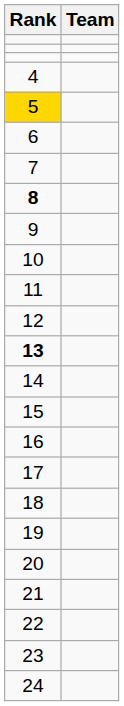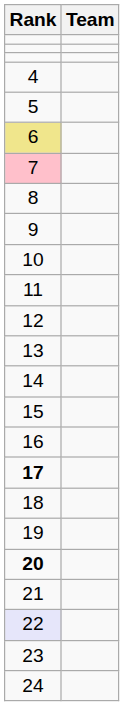(33, 107) gold background -> (33, 107) no background
(33, 137) no background -> (33, 137) khaki background
(33, 168) no background -> (33, 168) pink background
(33, 198) bold -> (33, 198) normal
(33, 350) bold -> (33, 350) normal
(33, 472) normal -> (33, 472) bold
(33, 563) normal -> (33, 563) bold
(33, 624) no background -> (33, 624) lavender background
